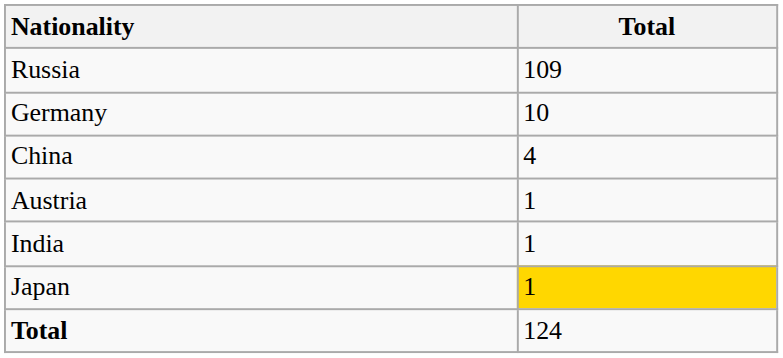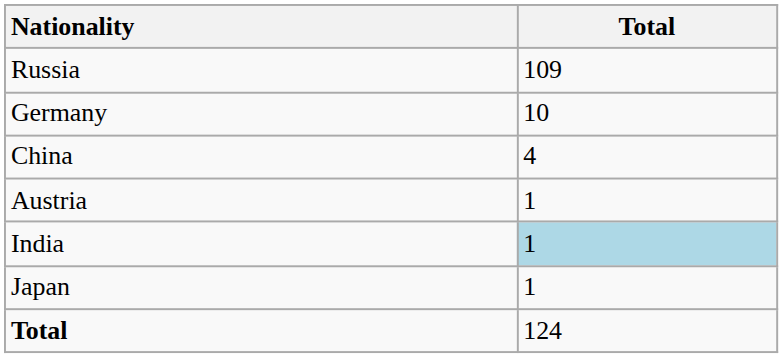(530, 243) no background -> (530, 243) lightblue background
(530, 286) gold background -> (530, 286) no background
